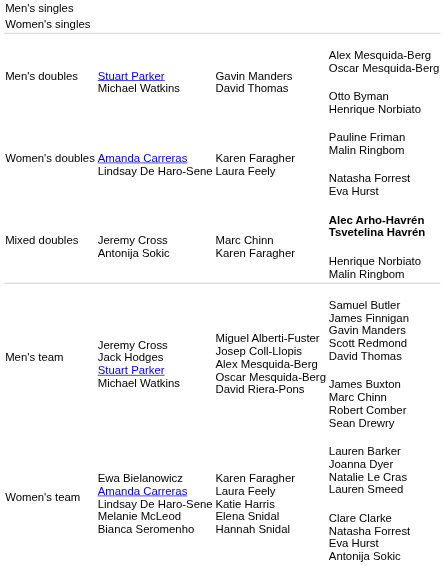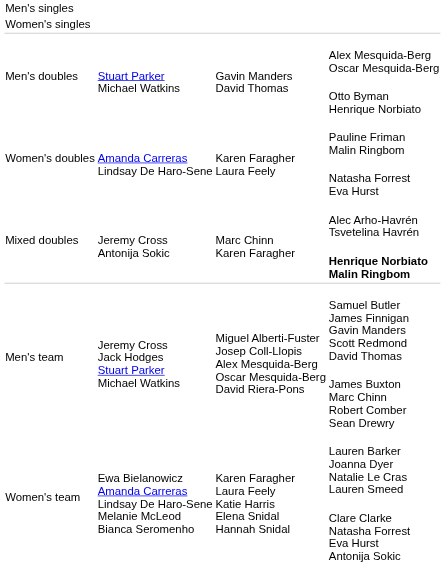(377, 226) bold -> (374, 226) normal
(375, 267) normal -> (378, 267) bold
